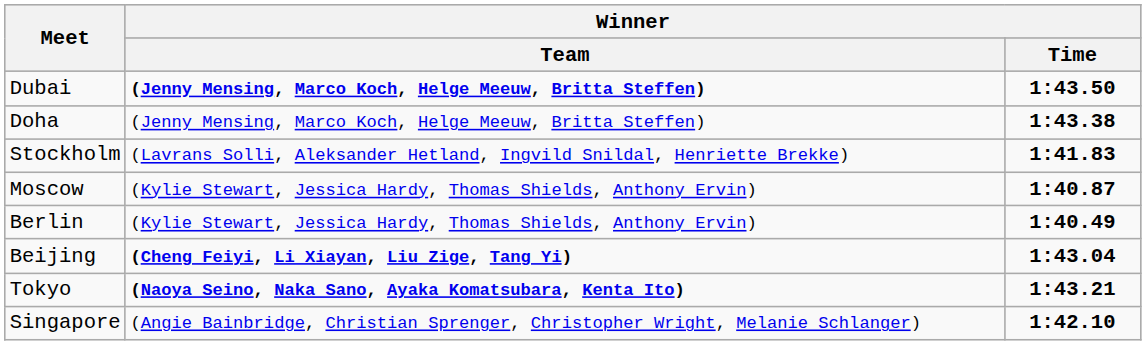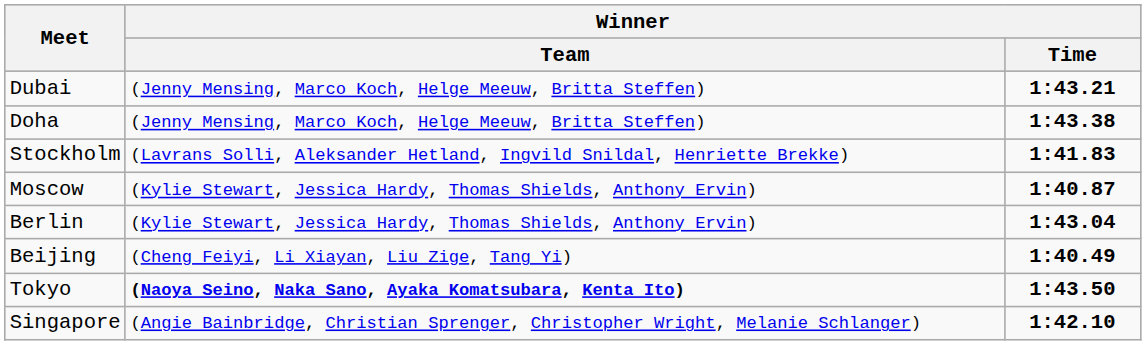(418, 88) bold -> (418, 89) normal
(1072, 88) 1:43.50 -> (1072, 88) 1:43.21
(1072, 222) 1:40.49 -> (1072, 222) 1:43.04
(351, 256) bold -> (351, 257) normal
(1072, 256) 1:43.04 -> (1072, 256) 1:40.49
(1072, 289) 1:43.21 -> (1072, 289) 1:43.50
